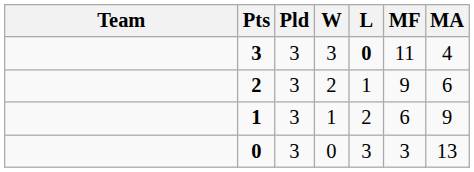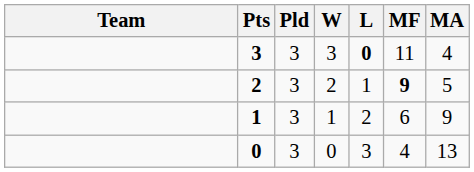(405, 85) normal -> (405, 85) bold
(447, 85) 6 -> (447, 85) 5
(405, 150) 3 -> (405, 150) 4
